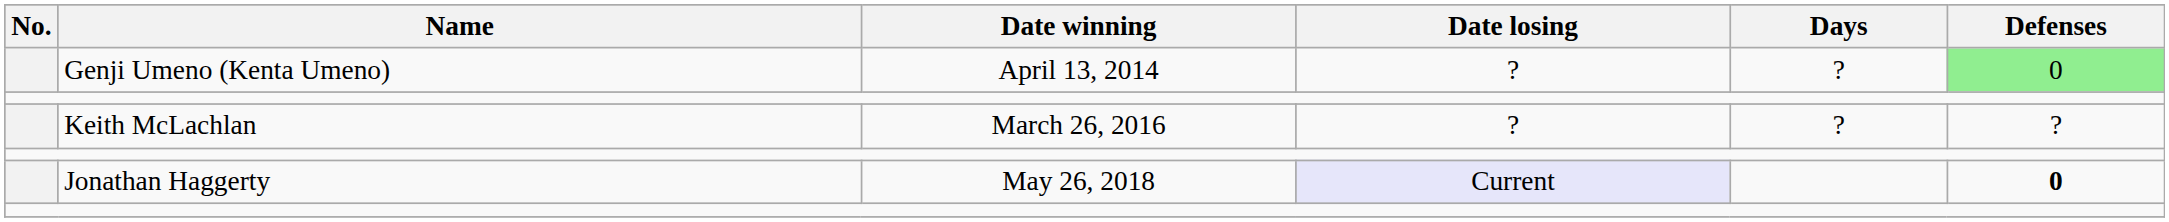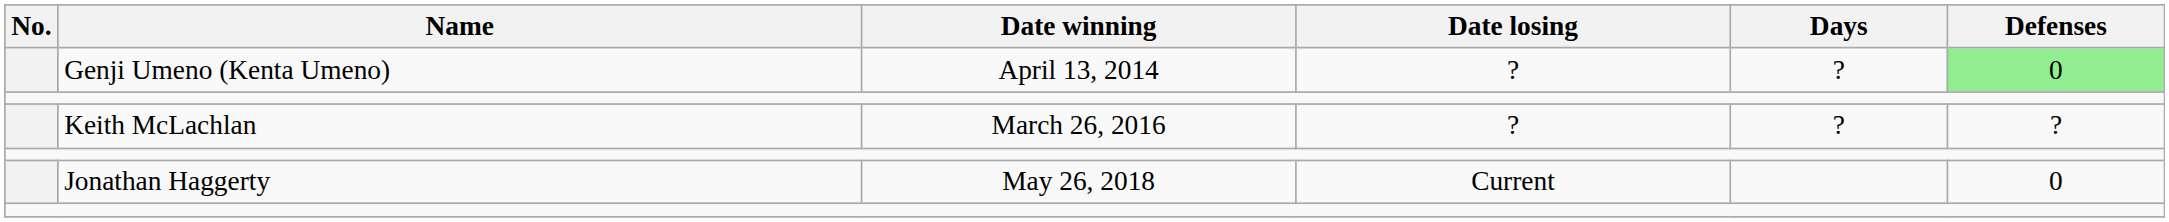(1513, 181) lavender background -> (1513, 181) no background
(2056, 181) bold -> (2056, 181) normal
